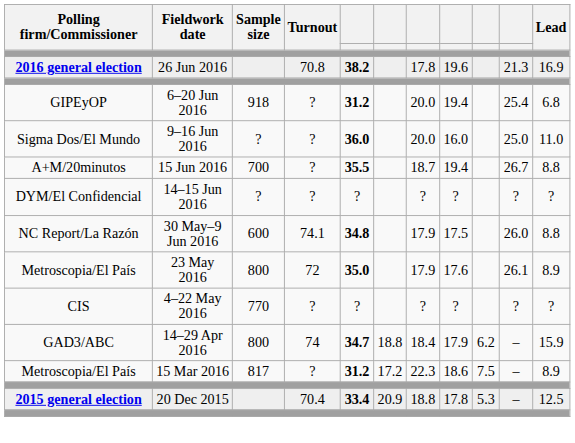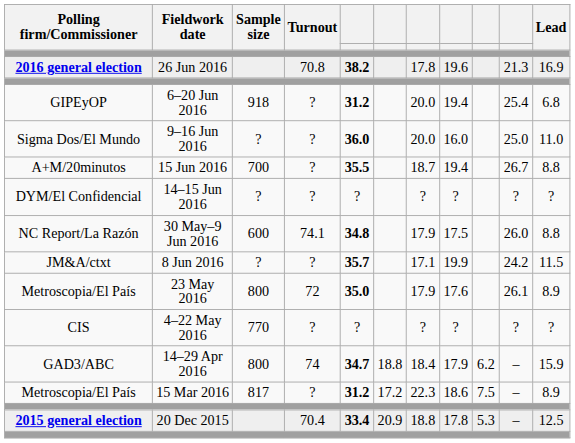+ row: (79, 262)
